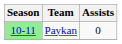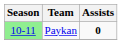(98, 30) normal -> (98, 30) bold
